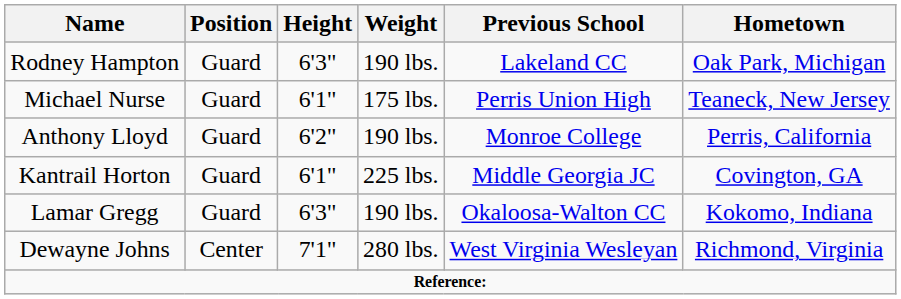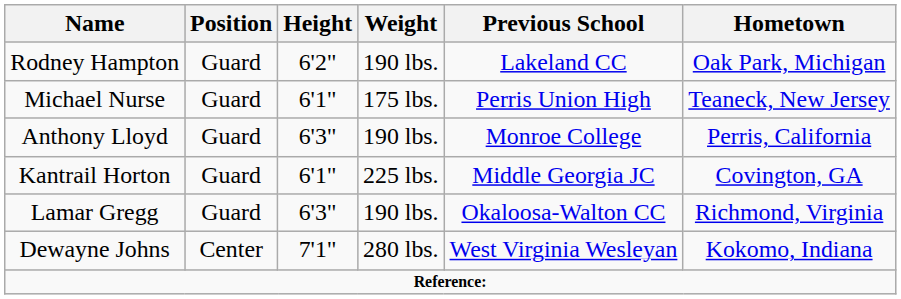(318, 61) 6'3" -> (318, 61) 6'2"
(318, 136) 6'2" -> (318, 136) 6'3"
(789, 212) Kokomo, Indiana -> (789, 212) Richmond, Virginia
(789, 250) Richmond, Virginia -> (789, 250) Kokomo, Indiana
